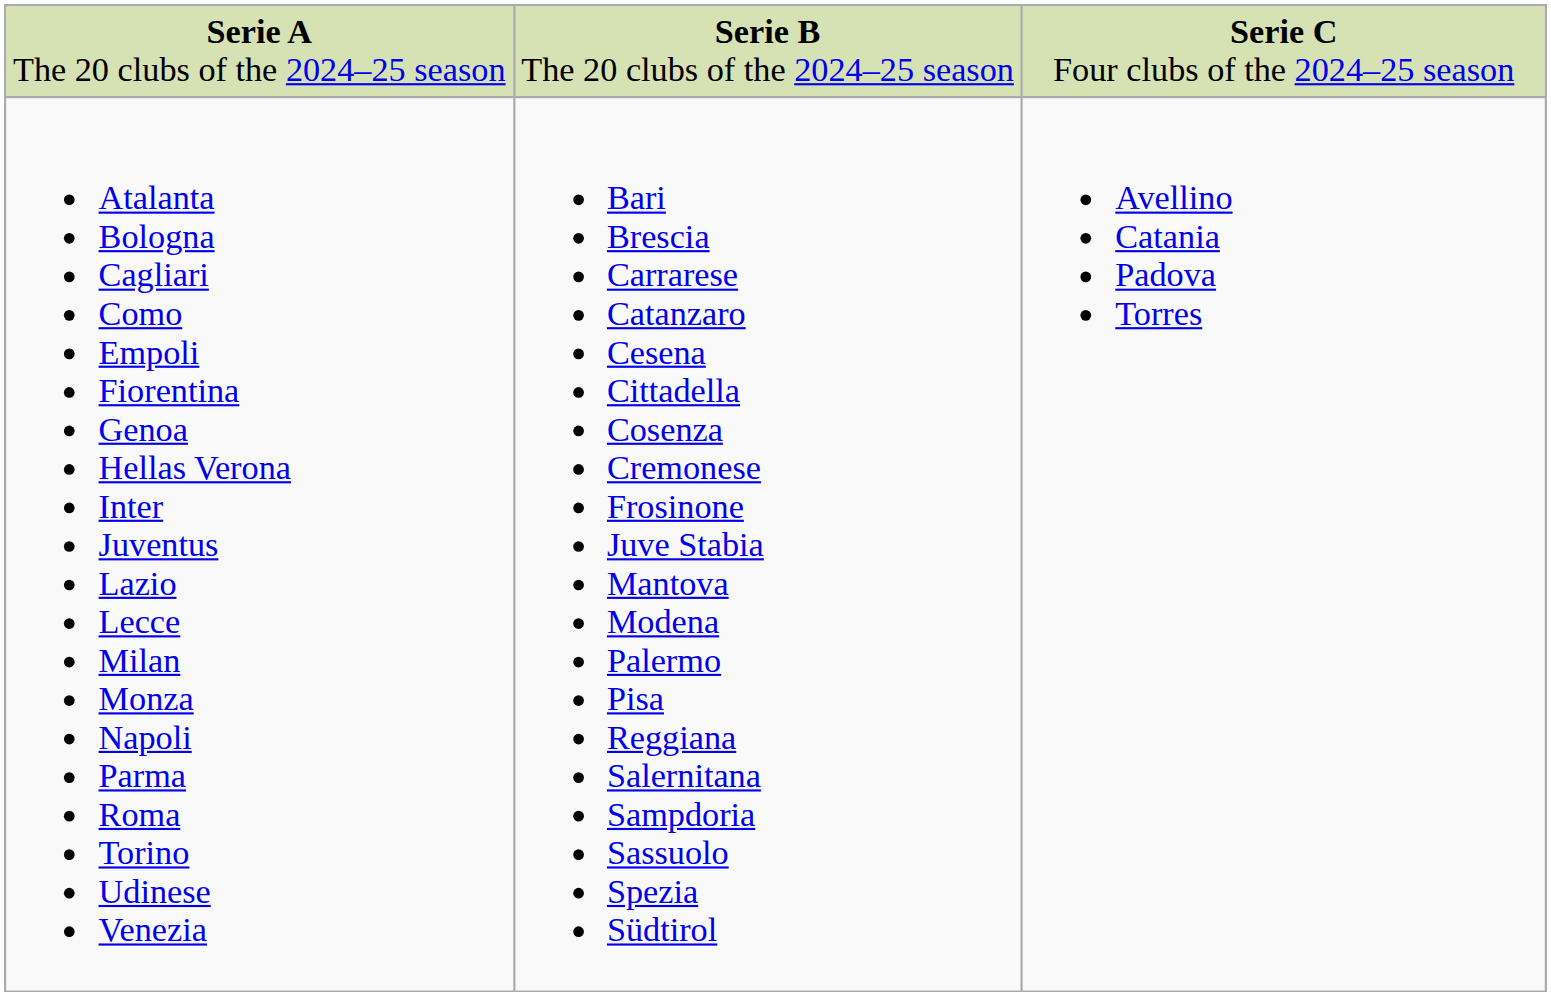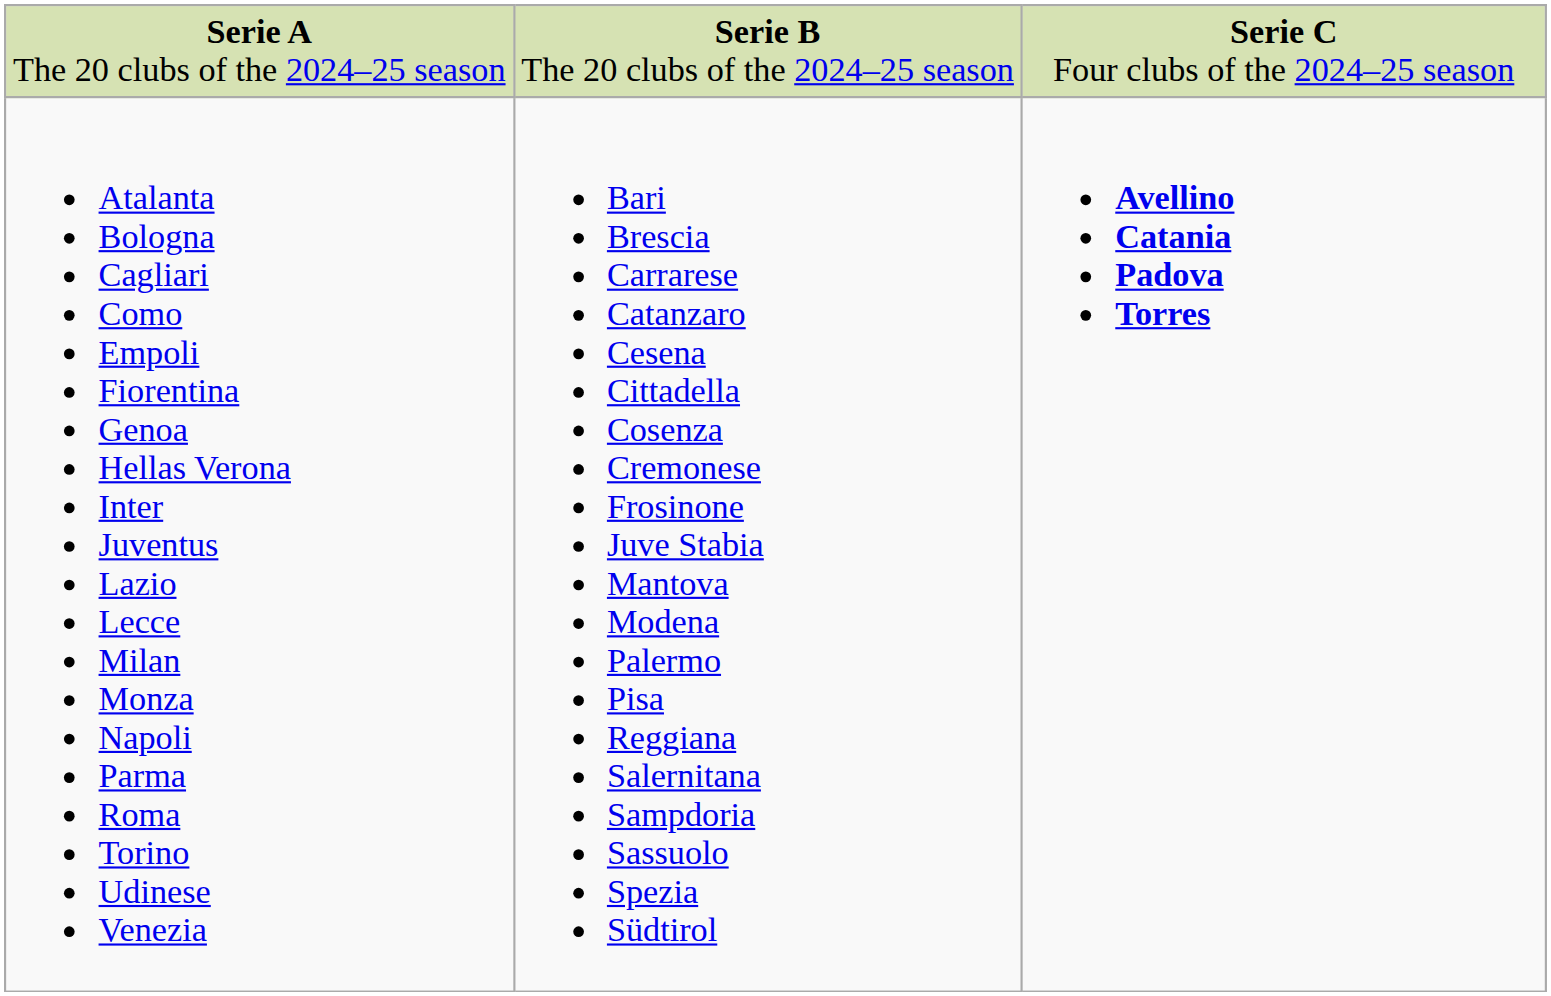(1284, 256) normal -> (1284, 256) bold
